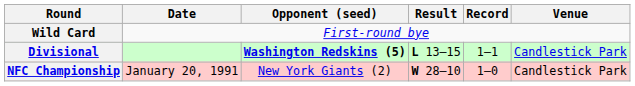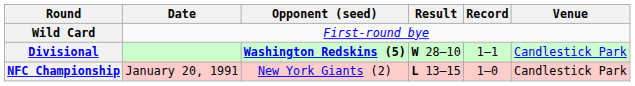(436, 52) L 13–15 -> (436, 52) W 28–10
(436, 71) W 28–10 -> (436, 71) L 13–15
